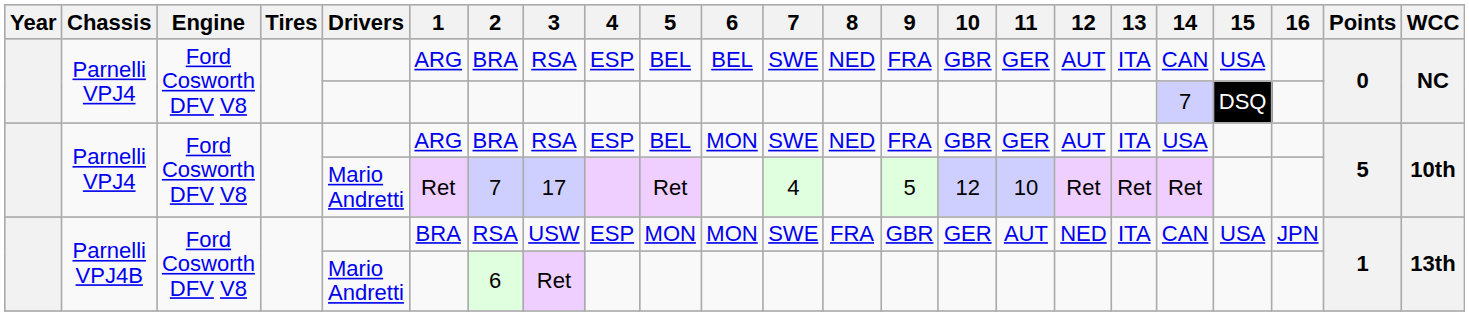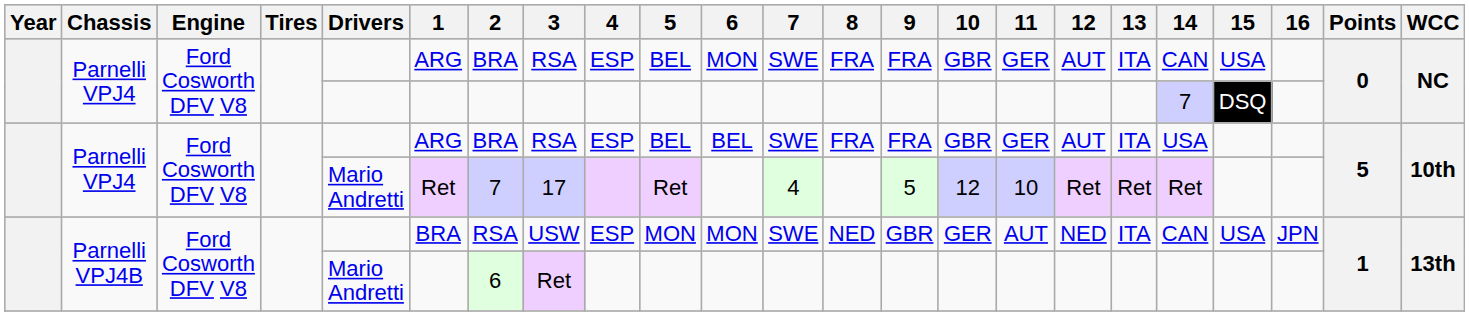(732, 60) BEL -> (732, 60) MON
(852, 60) NED -> (852, 60) FRA
(732, 140) MON -> (732, 140) BEL
(852, 140) NED -> (852, 140) FRA
(852, 234) FRA -> (852, 234) NED
